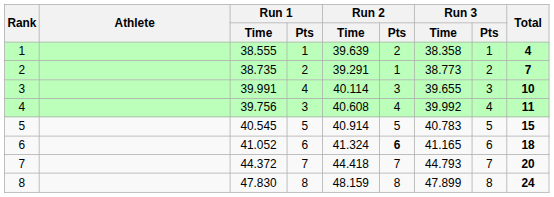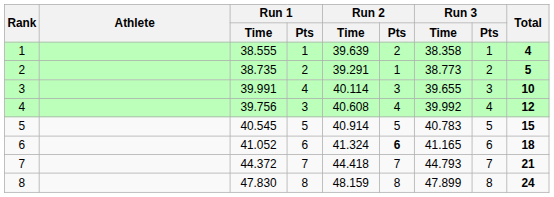(528, 70) 7 -> (528, 70) 5
(528, 107) 11 -> (528, 107) 12
(528, 164) 20 -> (528, 164) 21
